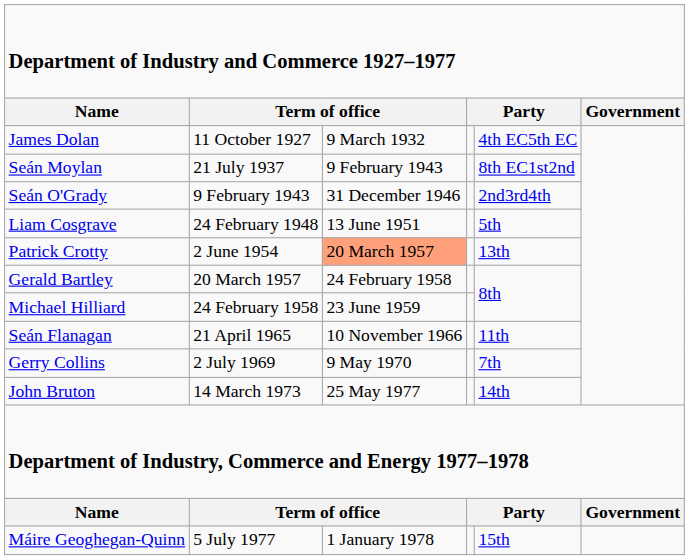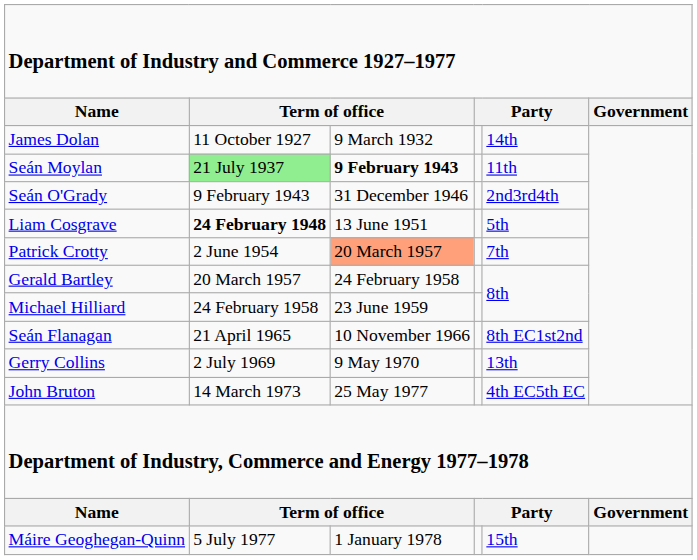(528, 139) 4th EC5th EC -> (502, 139) 14th
(239, 167) no background -> (239, 167) lightgreen background
(385, 167) normal -> (396, 167) bold
(527, 167) 8th EC1st2nd -> (502, 167) 11th
(256, 223) normal -> (260, 223) bold
(494, 251) 13th -> (498, 251) 7th
(494, 335) 11th -> (534, 335) 8th EC1st2nd
(490, 362) 7th -> (502, 362) 13th
(494, 390) 14th -> (536, 390) 4th EC5th EC
